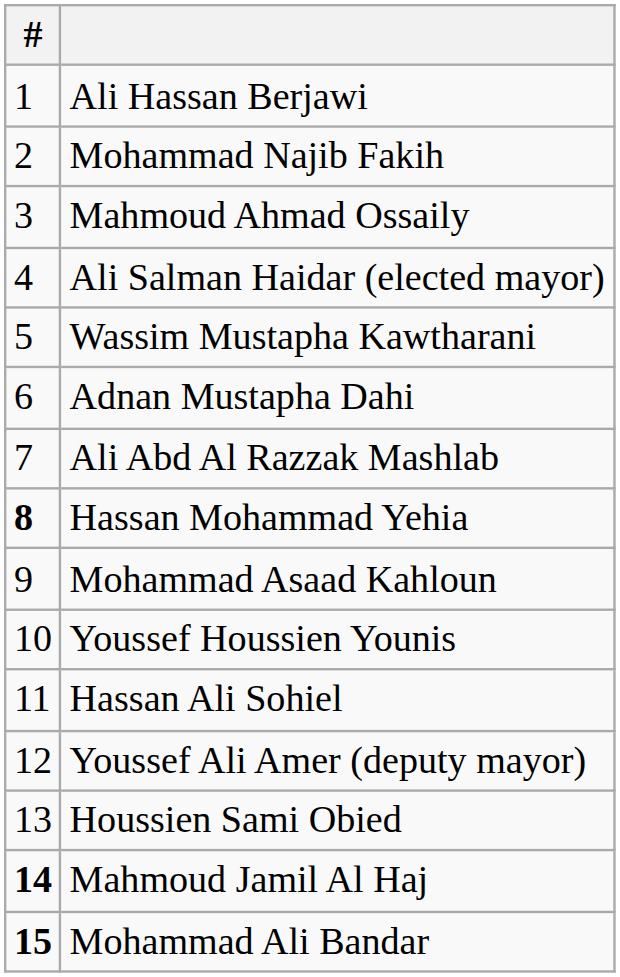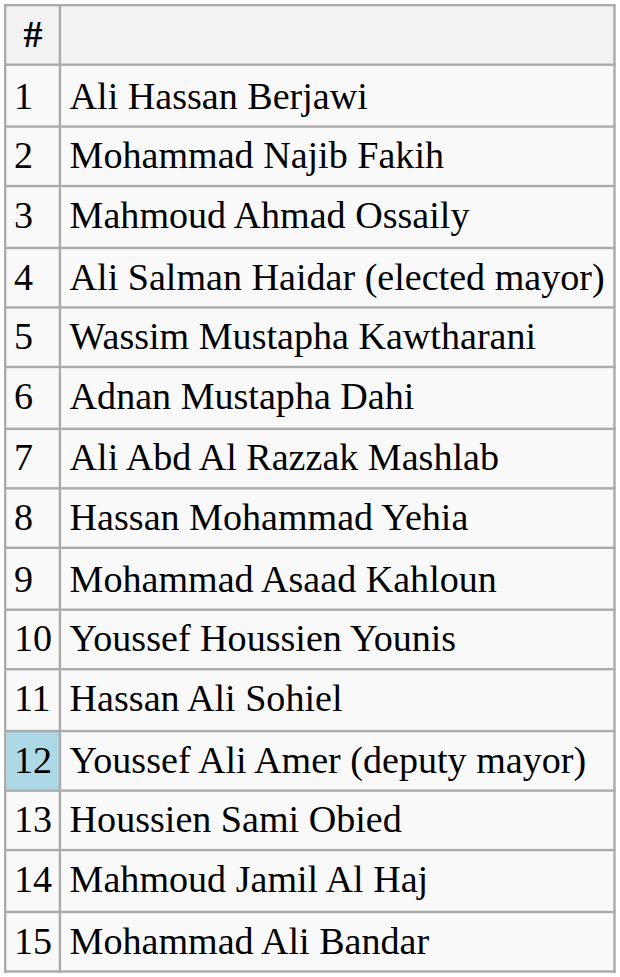(23, 517) bold -> (23, 517) normal
(33, 759) no background -> (33, 759) lightblue background
(33, 880) bold -> (33, 880) normal
(33, 940) bold -> (33, 940) normal
